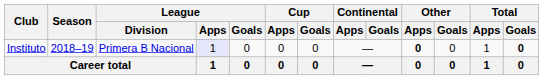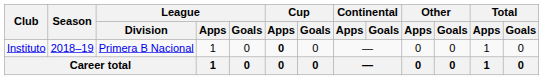(213, 48) lavender background -> (213, 48) no background
(281, 48) normal -> (281, 48) bold
(418, 48) bold -> (418, 48) normal
(521, 48) bold -> (521, 48) normal
